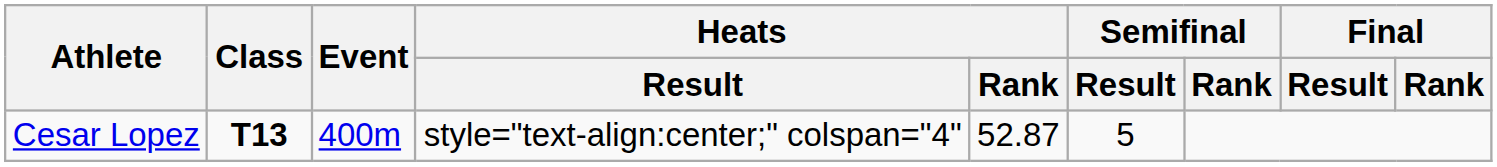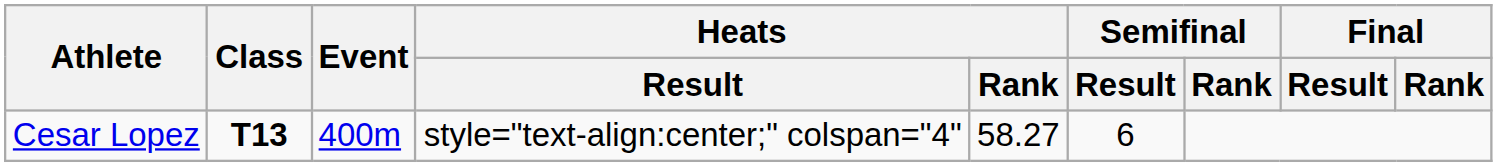(1018, 136) 52.87 -> (1018, 136) 58.27
(1125, 136) 5 -> (1125, 136) 6
